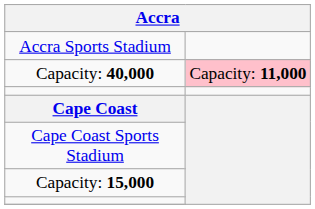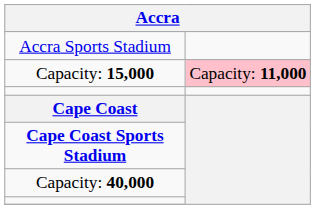(95, 73) Capacity: 40,000 -> (95, 73) Capacity: 15,000
(95, 145) normal -> (95, 145) bold
(95, 182) Capacity: 15,000 -> (95, 182) Capacity: 40,000
